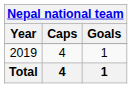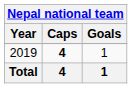(62, 53) normal -> (62, 53) bold
